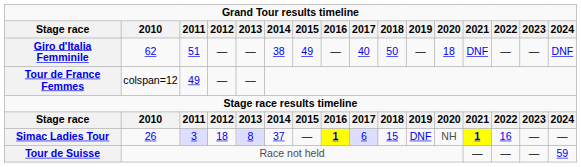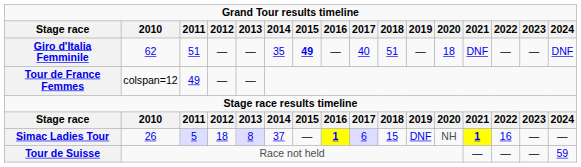(279, 52) 38 -> (279, 52) 35
(307, 52) normal -> (307, 52) bold
(392, 52) 50 -> (392, 52) 51
(194, 137) 3 -> (194, 137) 5
